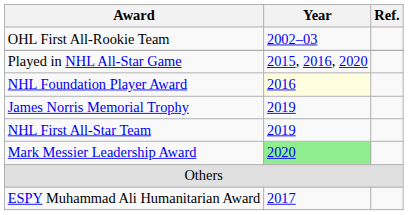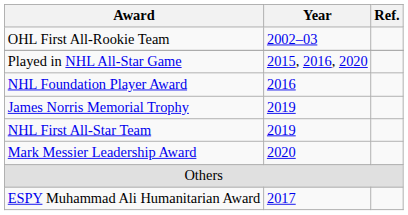(281, 84) lightyellow background -> (281, 84) no background
(281, 152) lightgreen background -> (281, 152) no background
